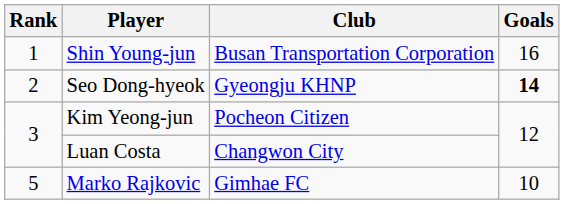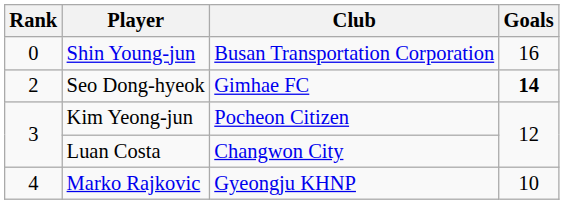(33, 53) 1 -> (33, 53) 0
(285, 85) Gyeongju KHNP -> (262, 85) Gimhae FC
(33, 183) 5 -> (33, 183) 4
(262, 183) Gimhae FC -> (285, 183) Gyeongju KHNP
